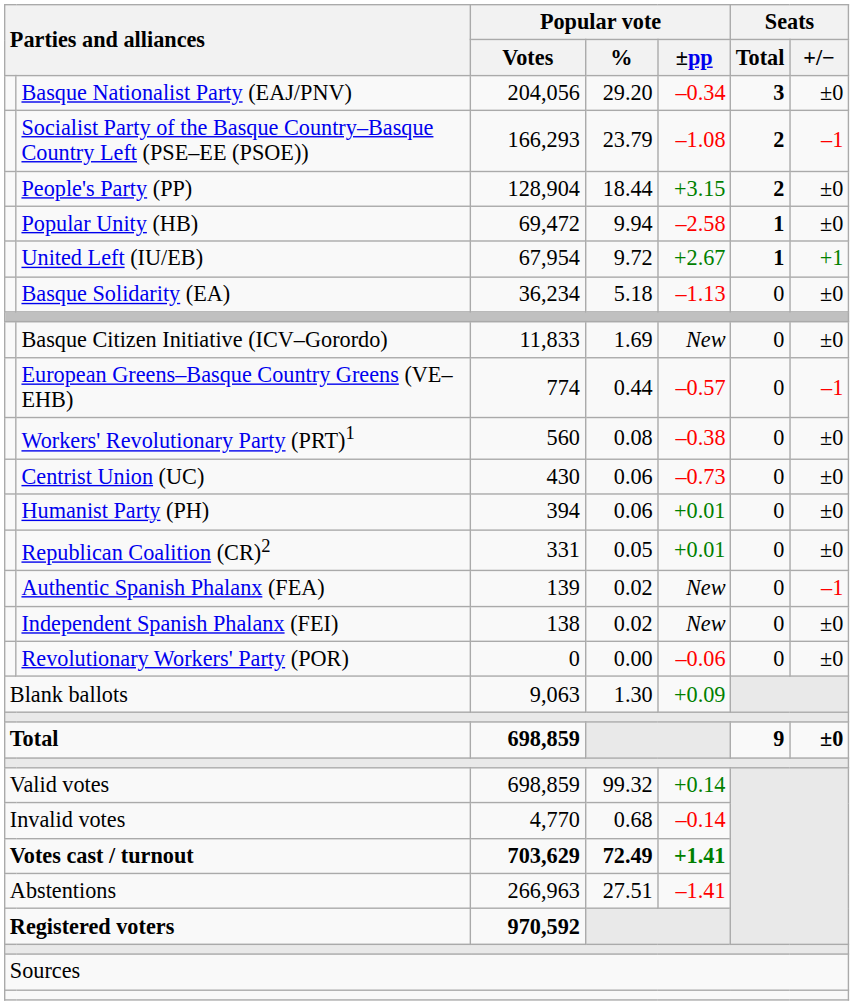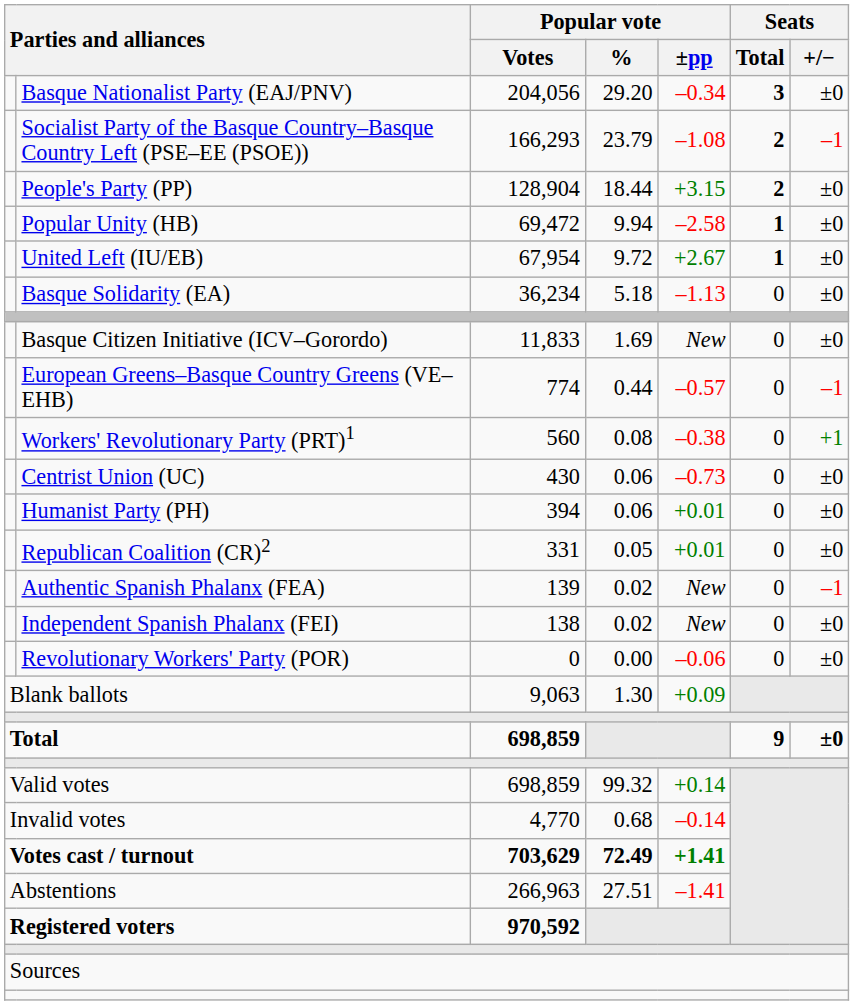(831, 258) +1 -> (832, 258) ±0
(832, 438) ±0 -> (831, 438) +1
